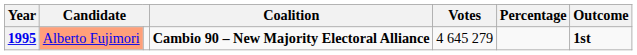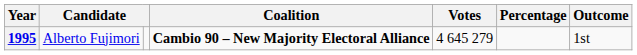(91, 38) lightsalmon background -> (91, 38) no background
(582, 38) bold -> (582, 38) normal
